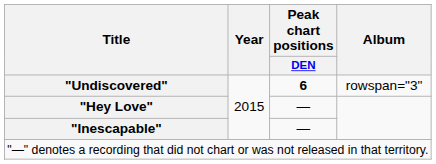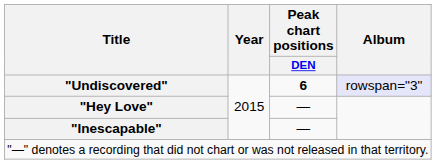(384, 85) no background -> (384, 85) lavender background
